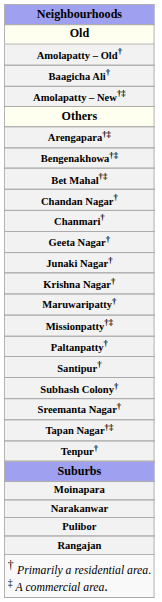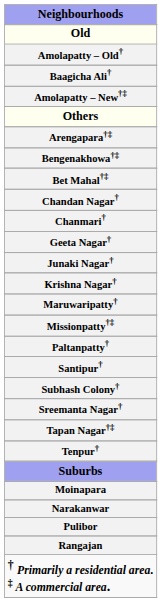(79, 576) normal -> (80, 576) bold
